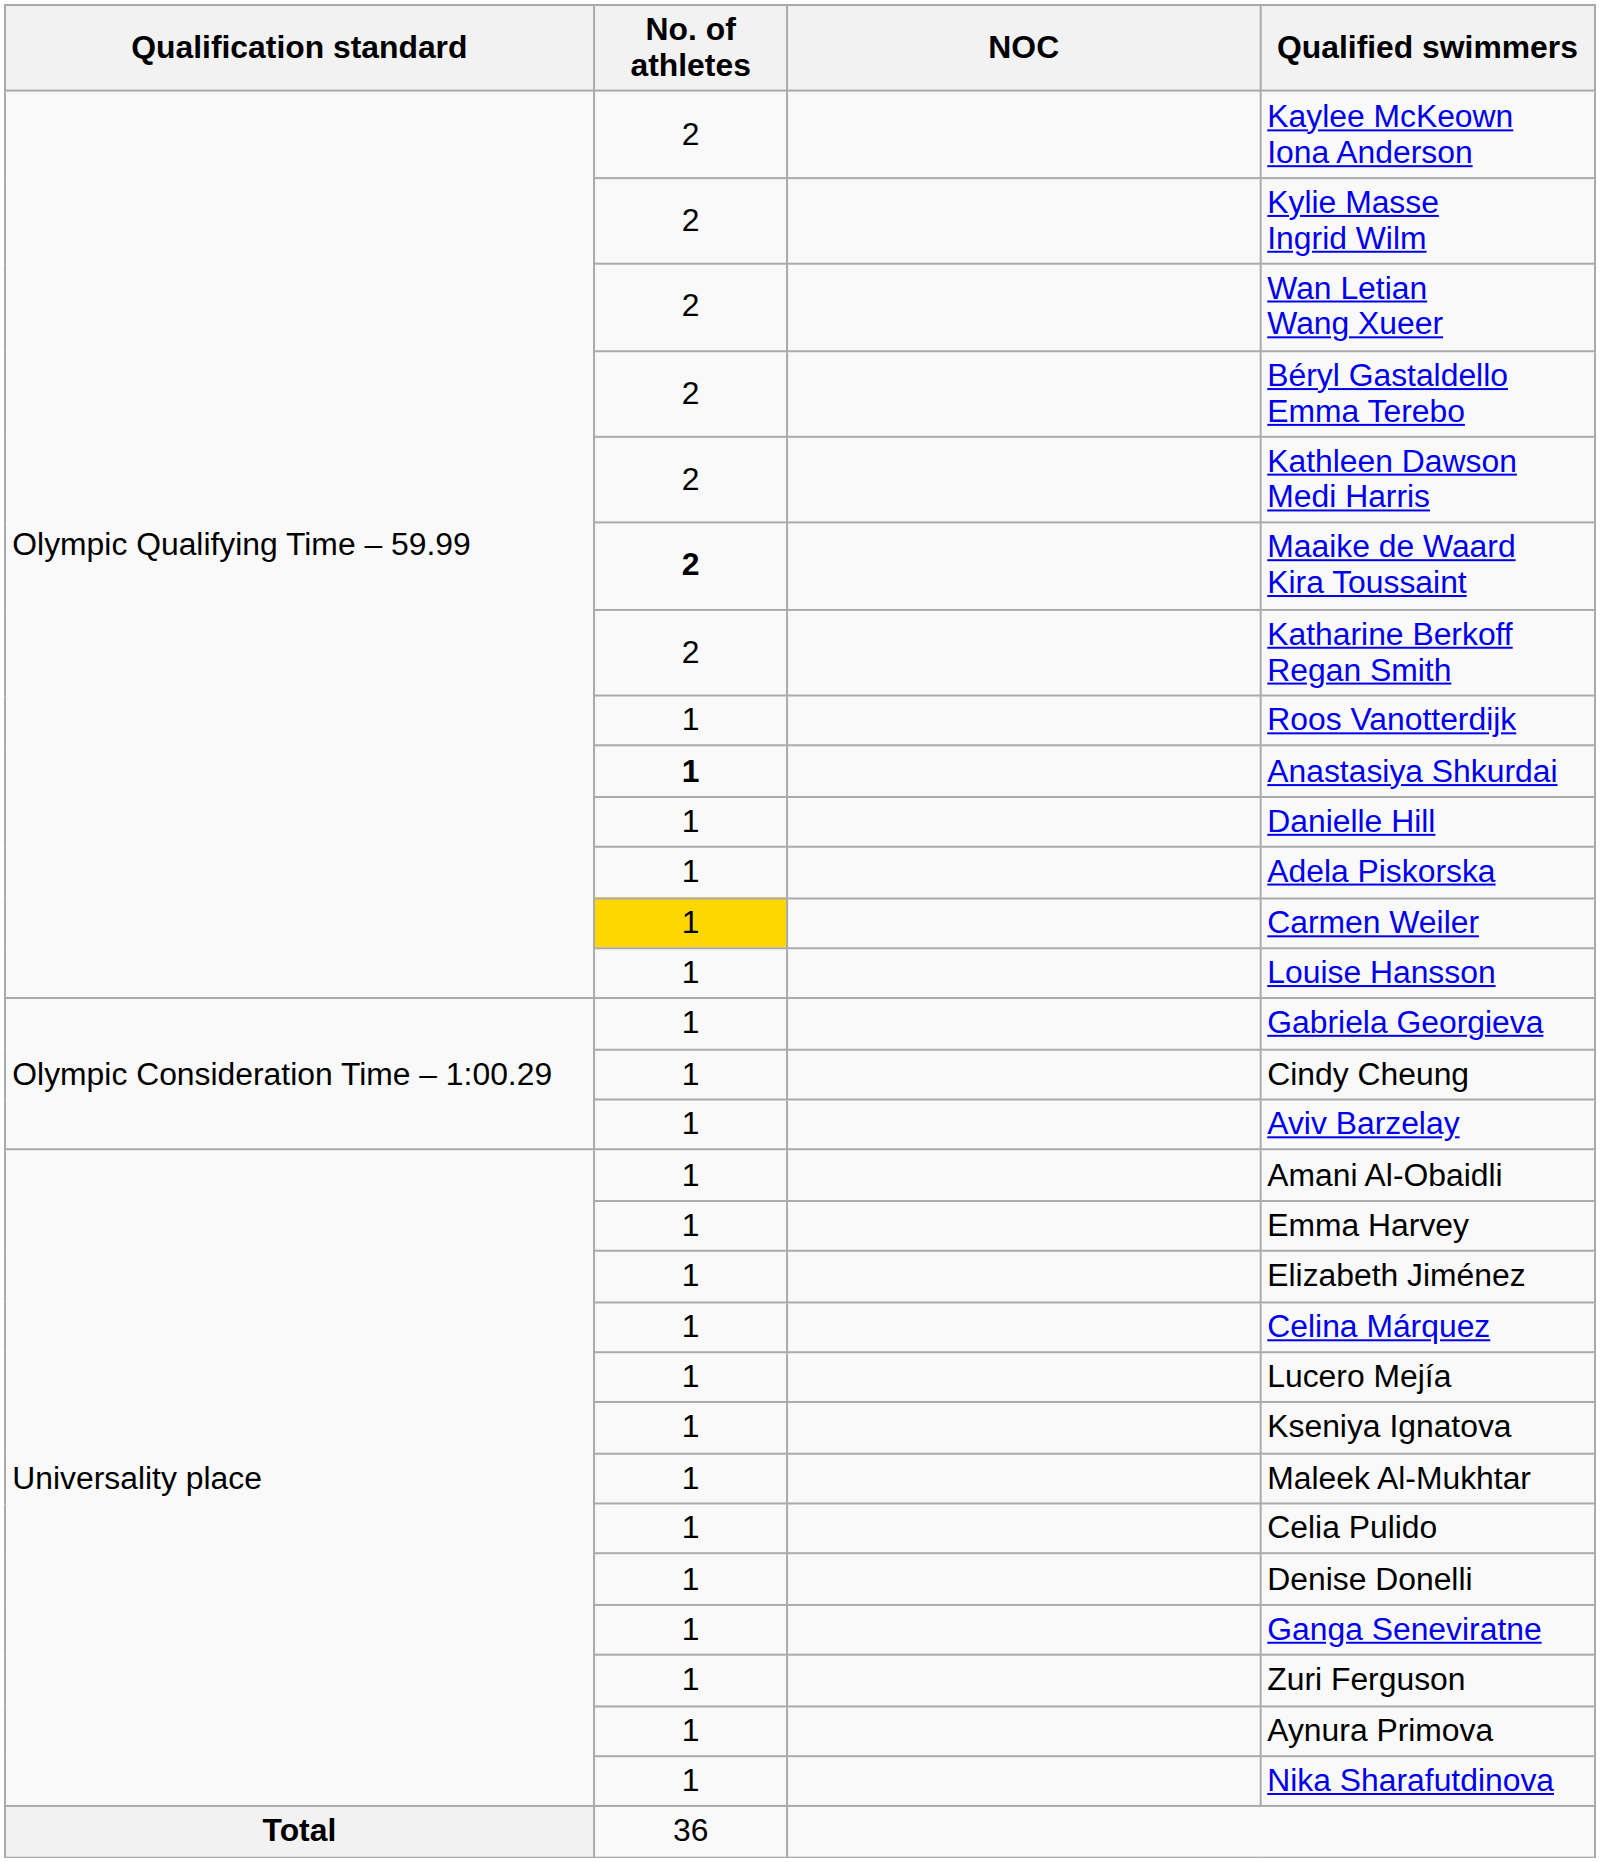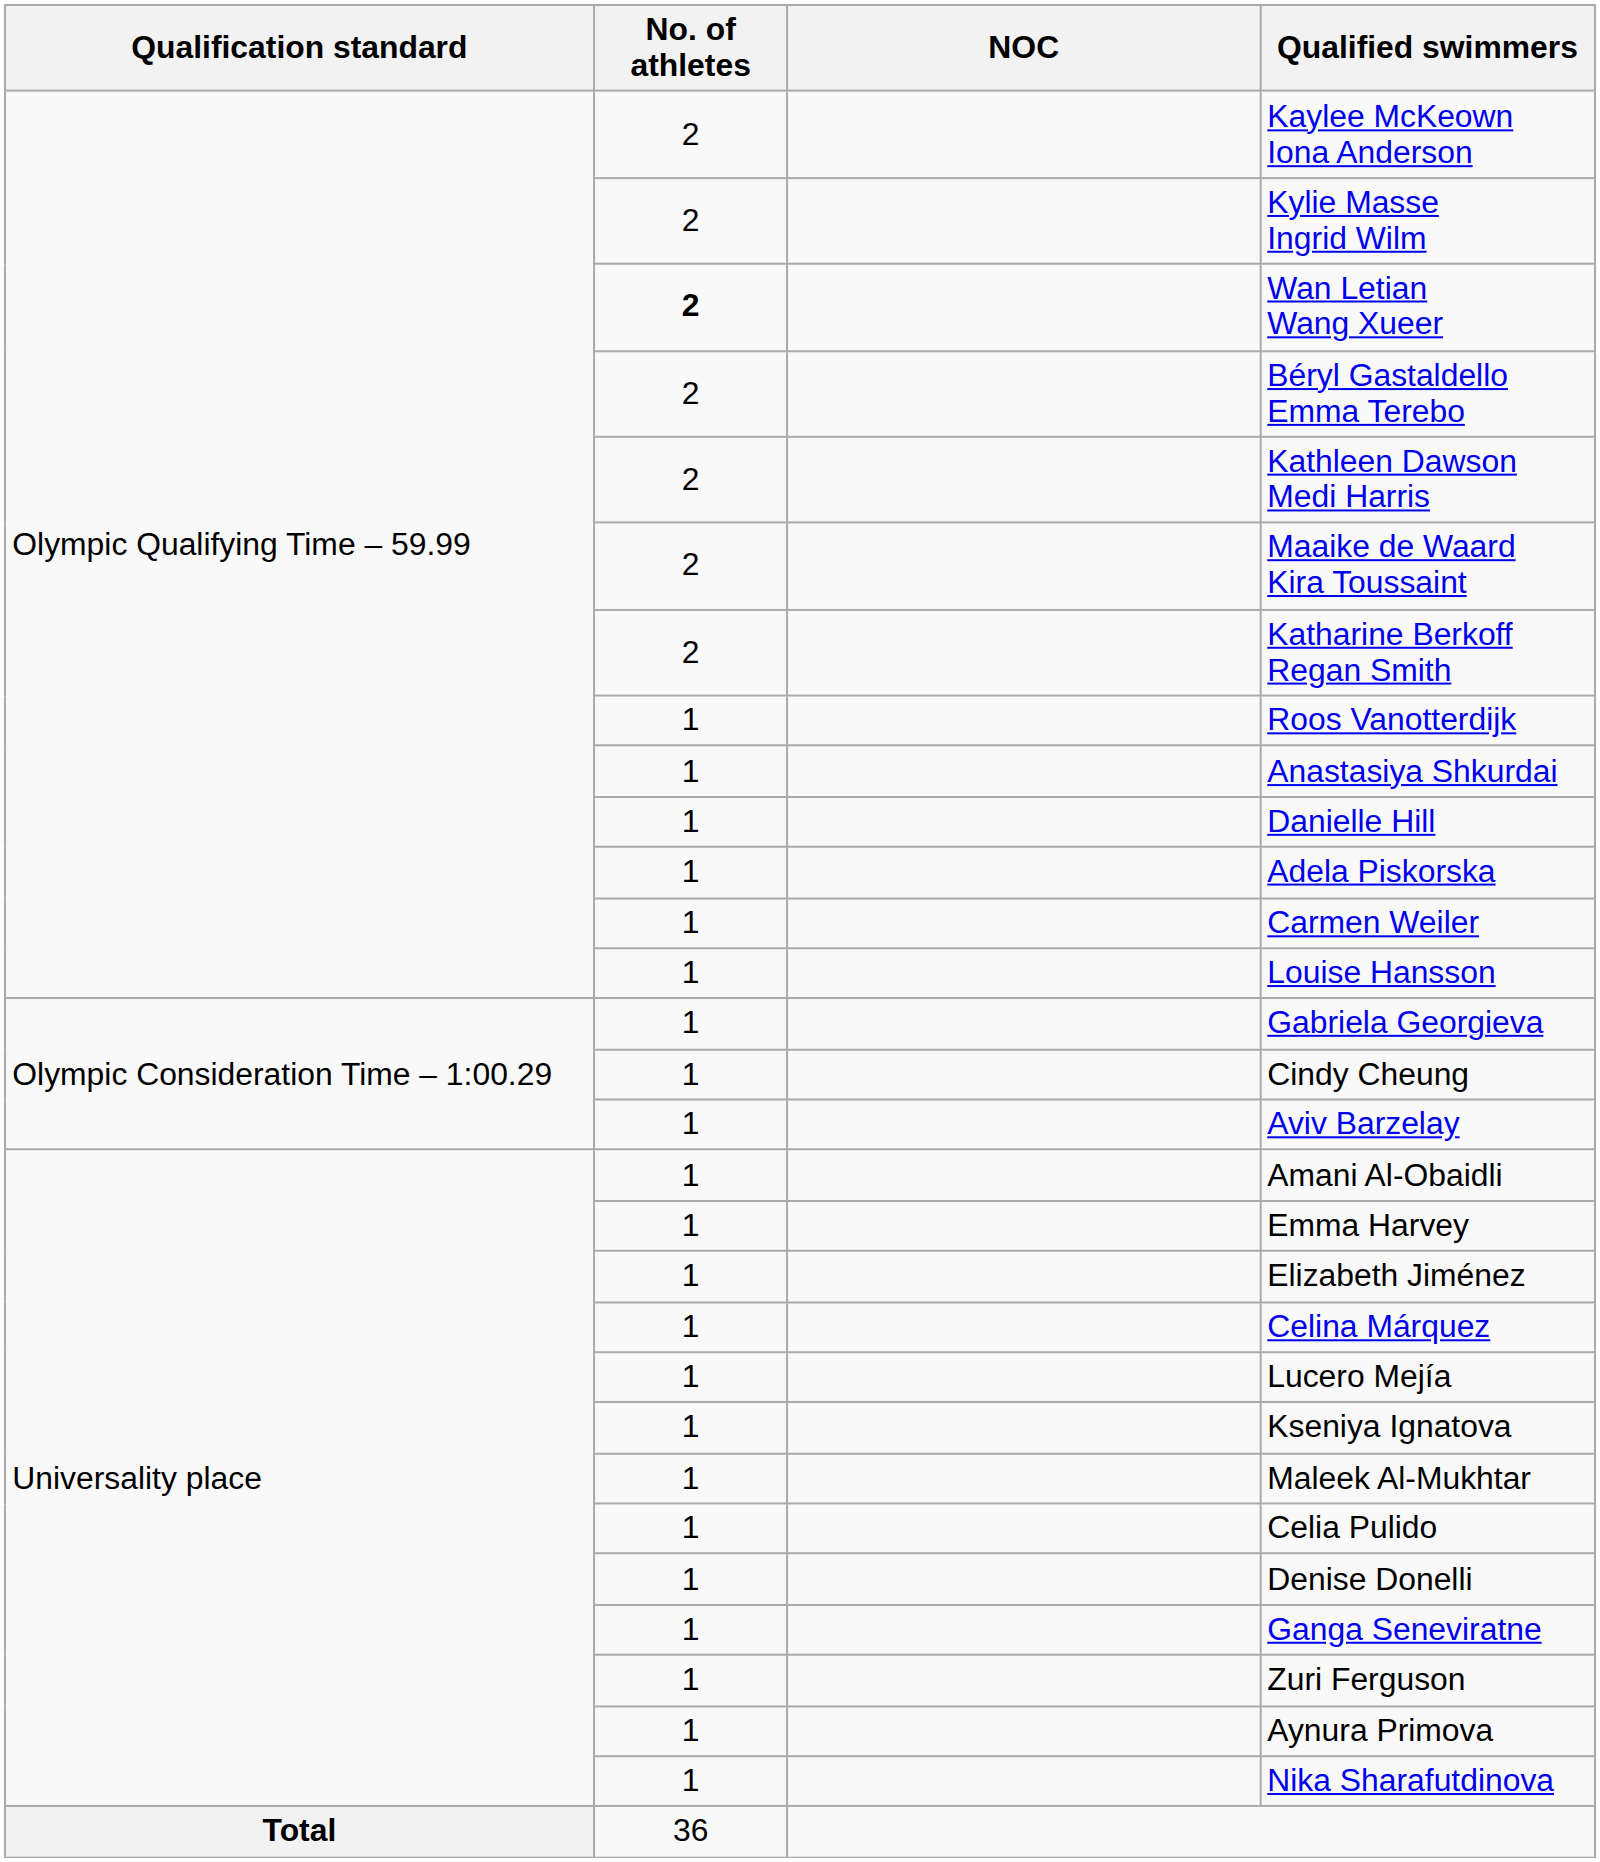(691, 306) normal -> (691, 306) bold
(691, 565) bold -> (691, 565) normal
(691, 770) bold -> (691, 770) normal
(691, 922) gold background -> (691, 922) no background
